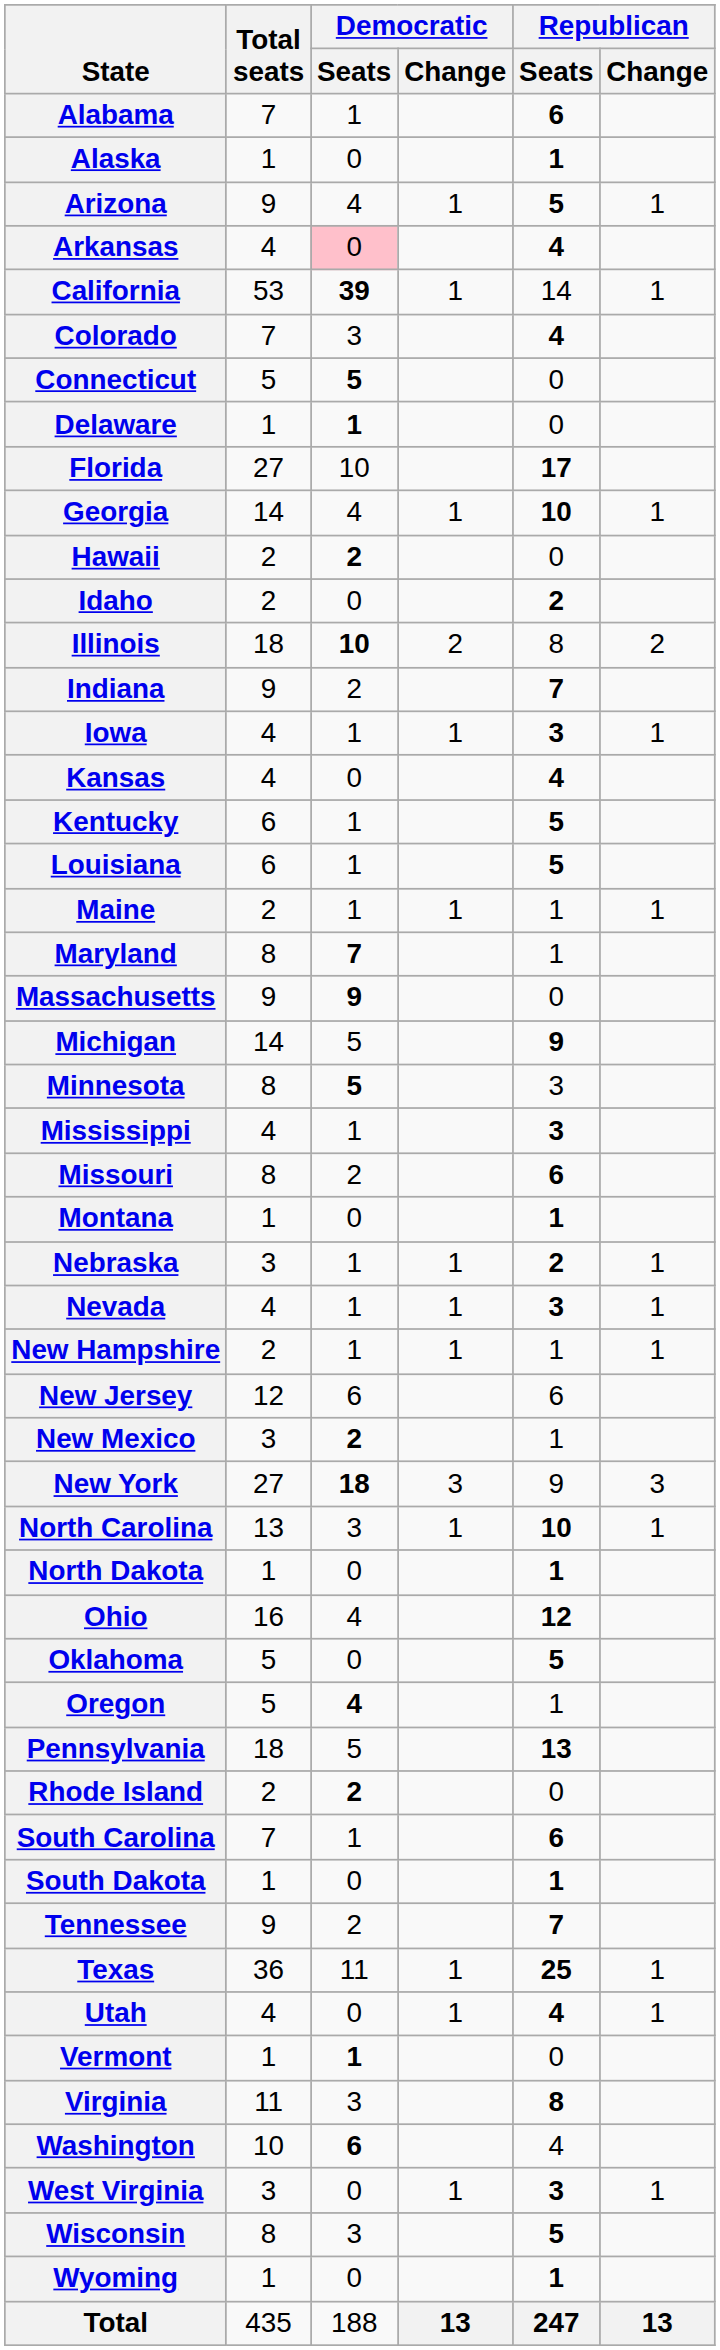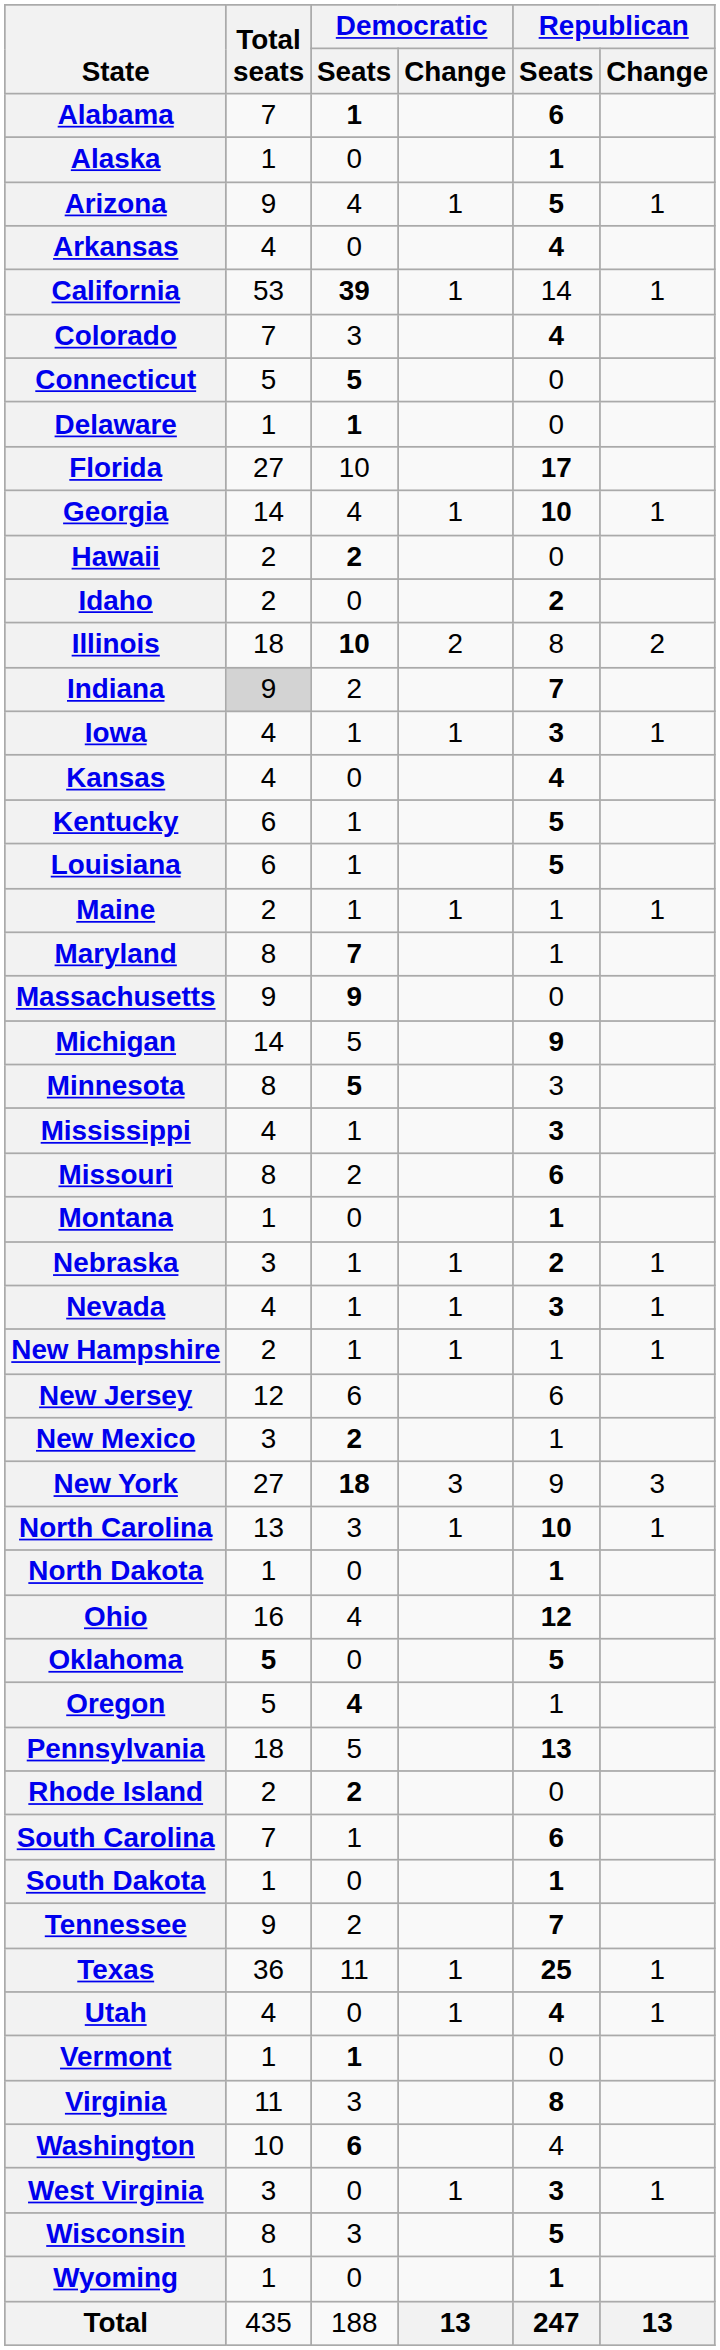(354, 114) normal -> (354, 114) bold
(354, 247) pink background -> (354, 247) no background
(269, 688) no background -> (269, 688) lightgrey background
(269, 1660) normal -> (269, 1660) bold
